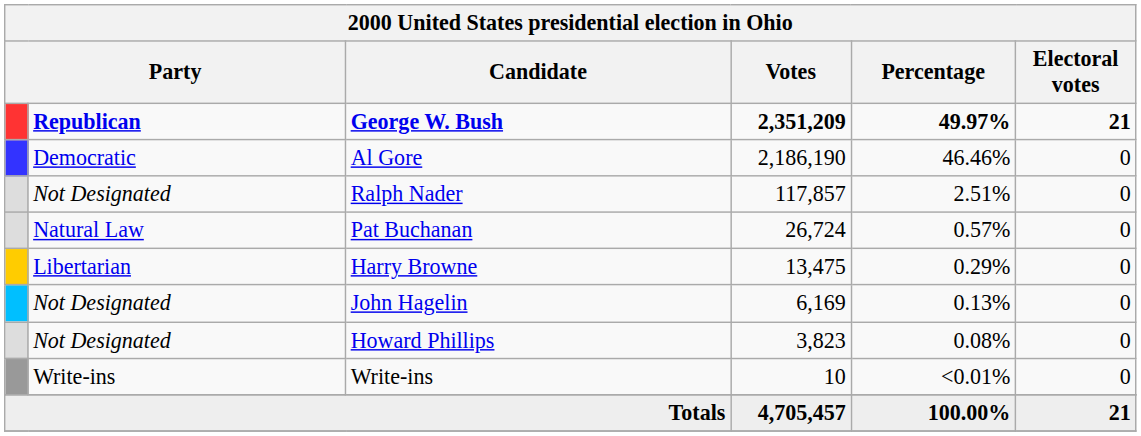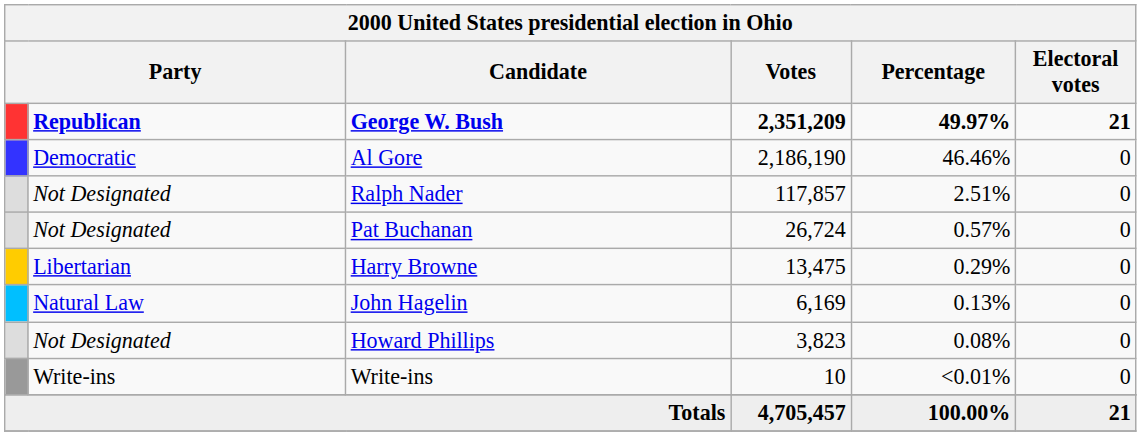(88, 230) Natural Law -> (102, 230) Not Designated
(102, 303) Not Designated -> (88, 303) Natural Law
